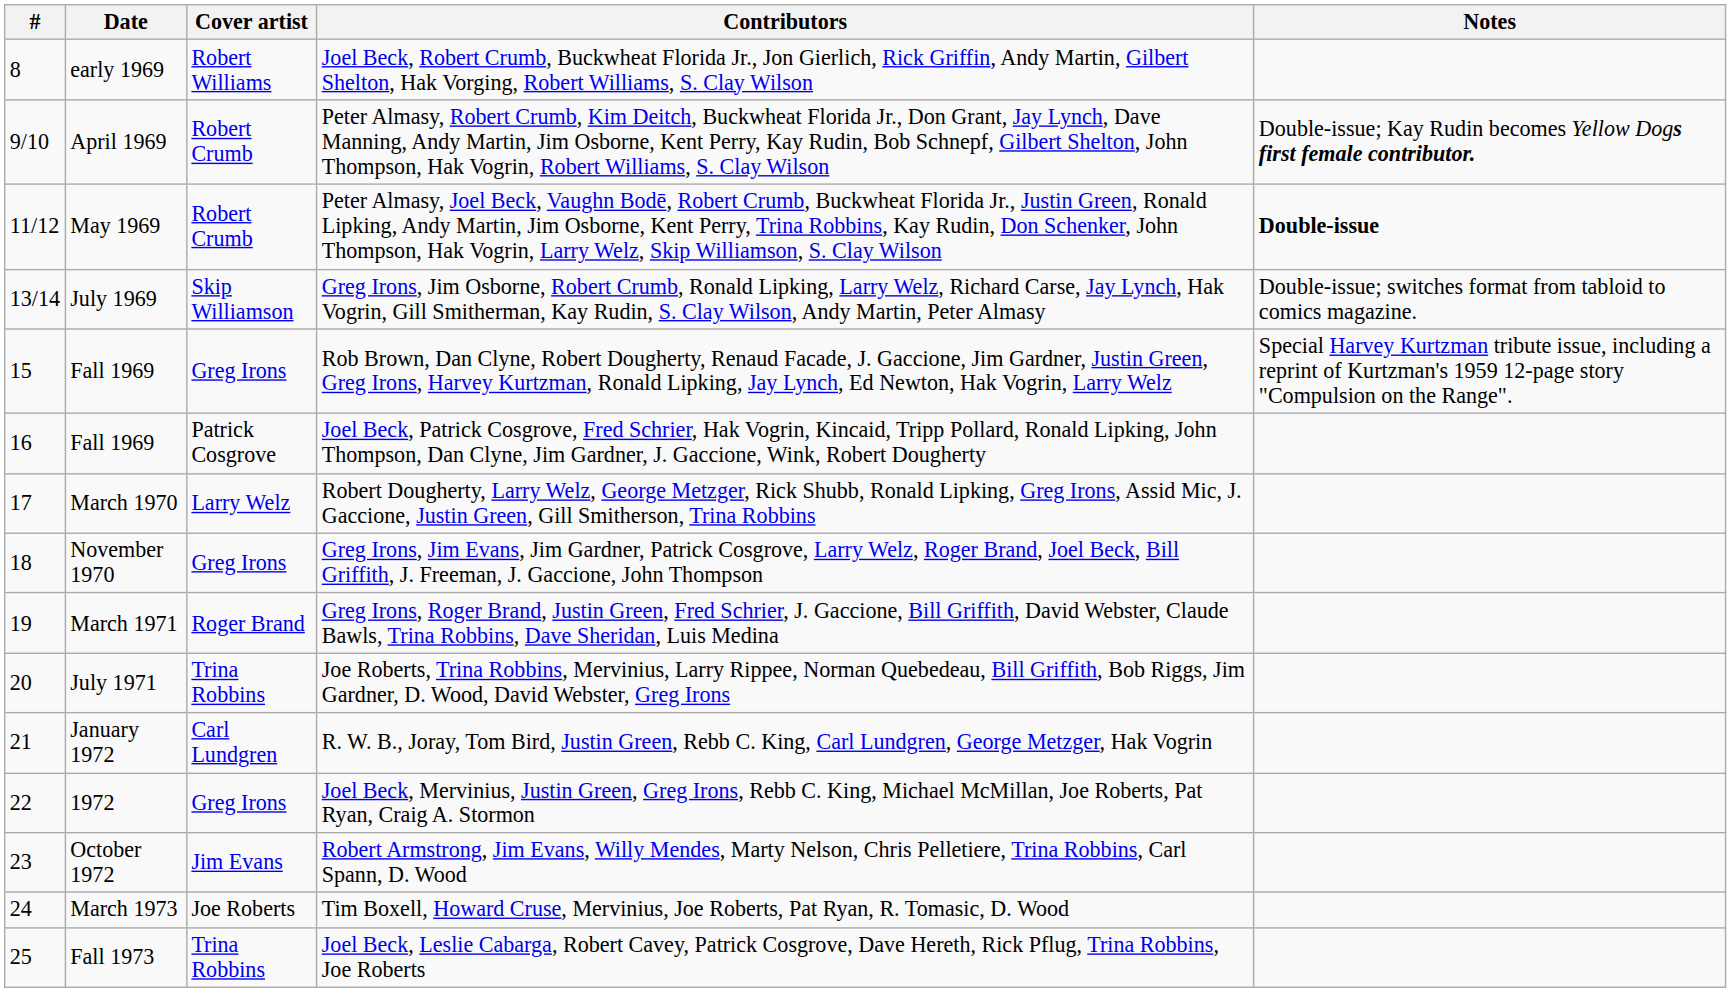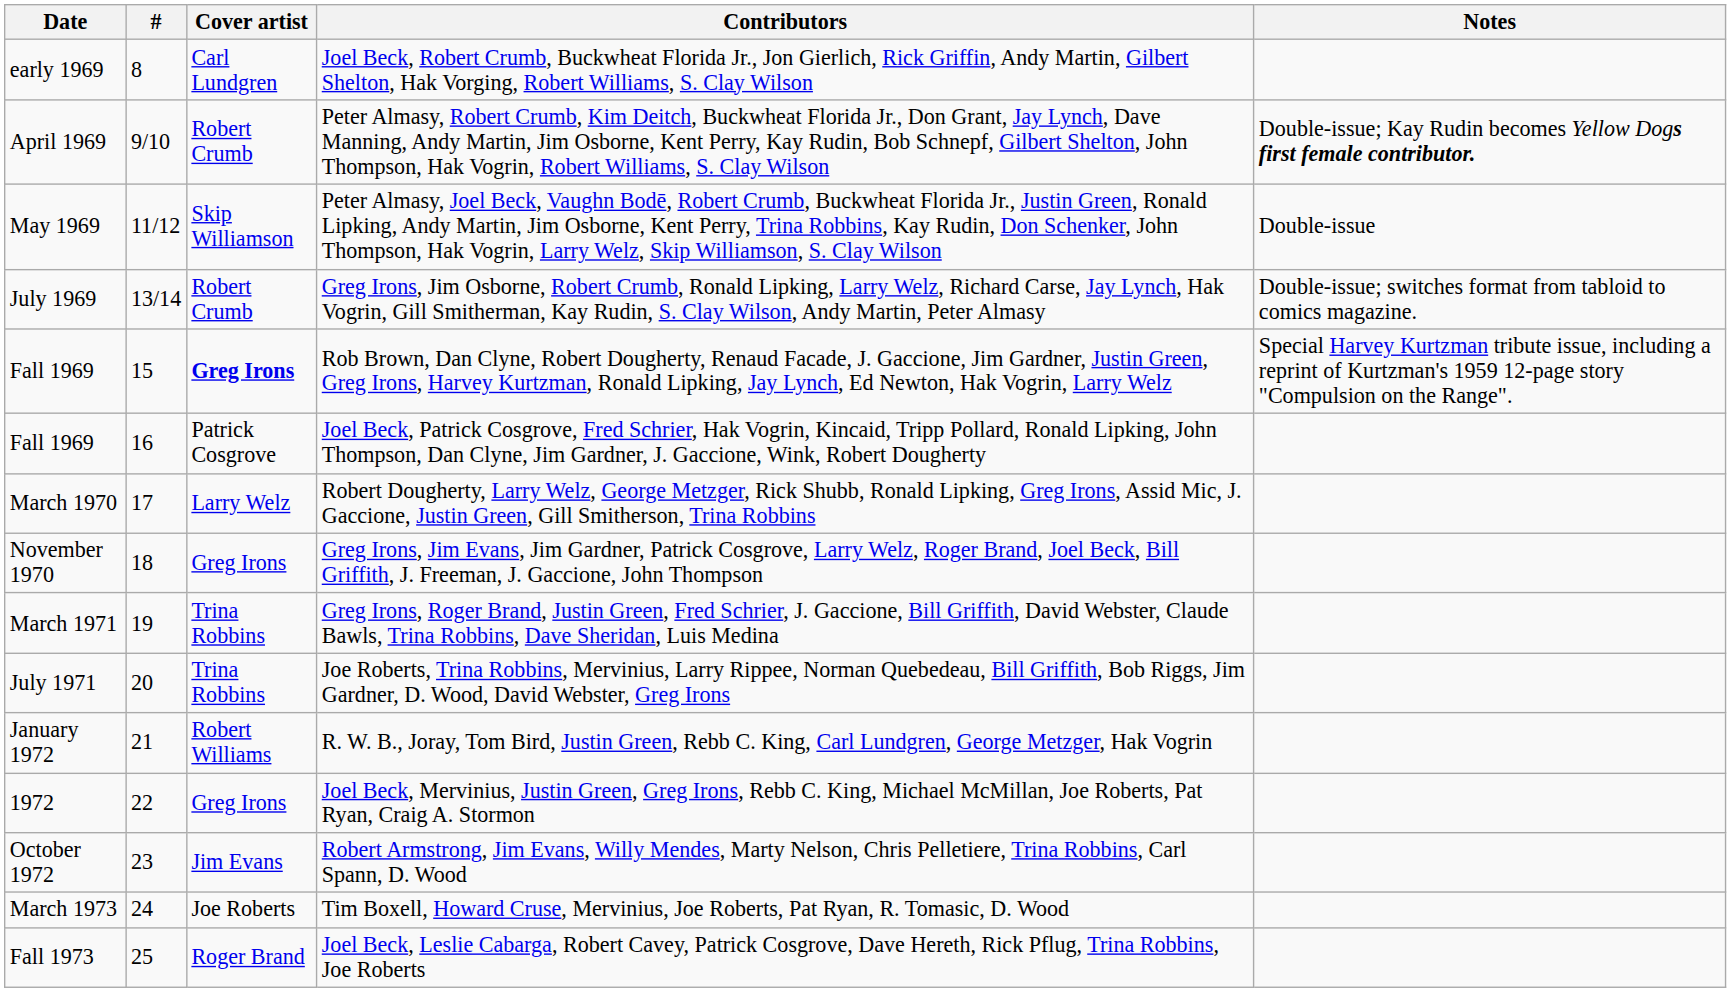columns swapped: (35, 22) <-> (126, 22)
(231, 69) Robert Williams -> (234, 69) Carl Lundgren
(222, 226) Robert Crumb -> (242, 226) Skip Williamson
(1319, 226) bold -> (1317, 226) normal
(242, 298) Skip Williamson -> (222, 298) Robert Crumb
(239, 370) normal -> (243, 370) bold
(248, 622) Roger Brand -> (228, 622) Trina Robbins
(234, 742) Carl Lundgren -> (231, 742) Robert Williams
(228, 957) Trina Robbins -> (248, 957) Roger Brand
